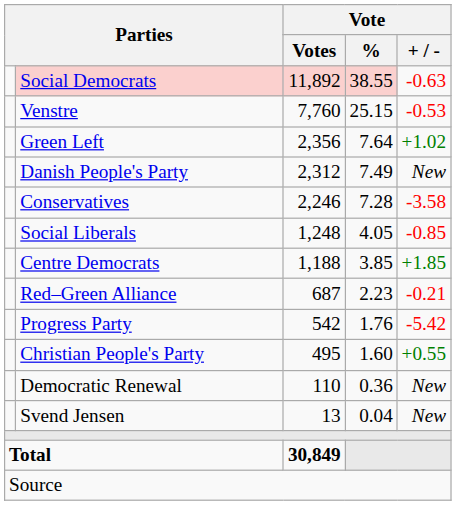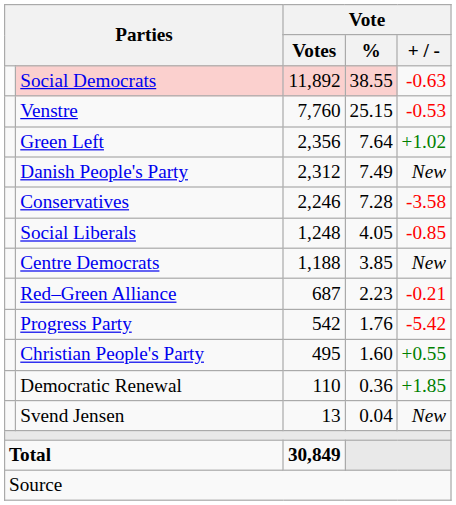(424, 263) +1.85 -> (429, 263) New
(429, 385) New -> (424, 385) +1.85
